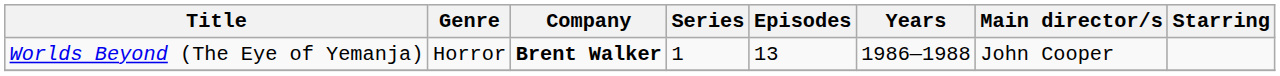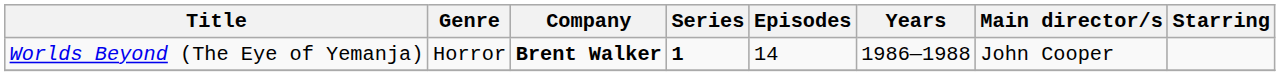(678, 54) normal -> (678, 54) bold
(766, 54) 13 -> (766, 54) 14
